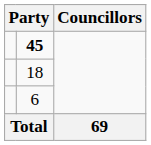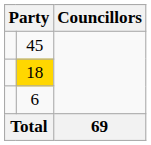(35, 45) bold -> (35, 45) normal
(35, 72) no background -> (35, 72) gold background
